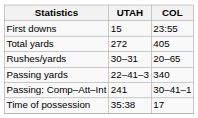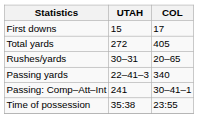(166, 28) 23:55 -> (159, 28) 17
(159, 105) 17 -> (166, 105) 23:55
